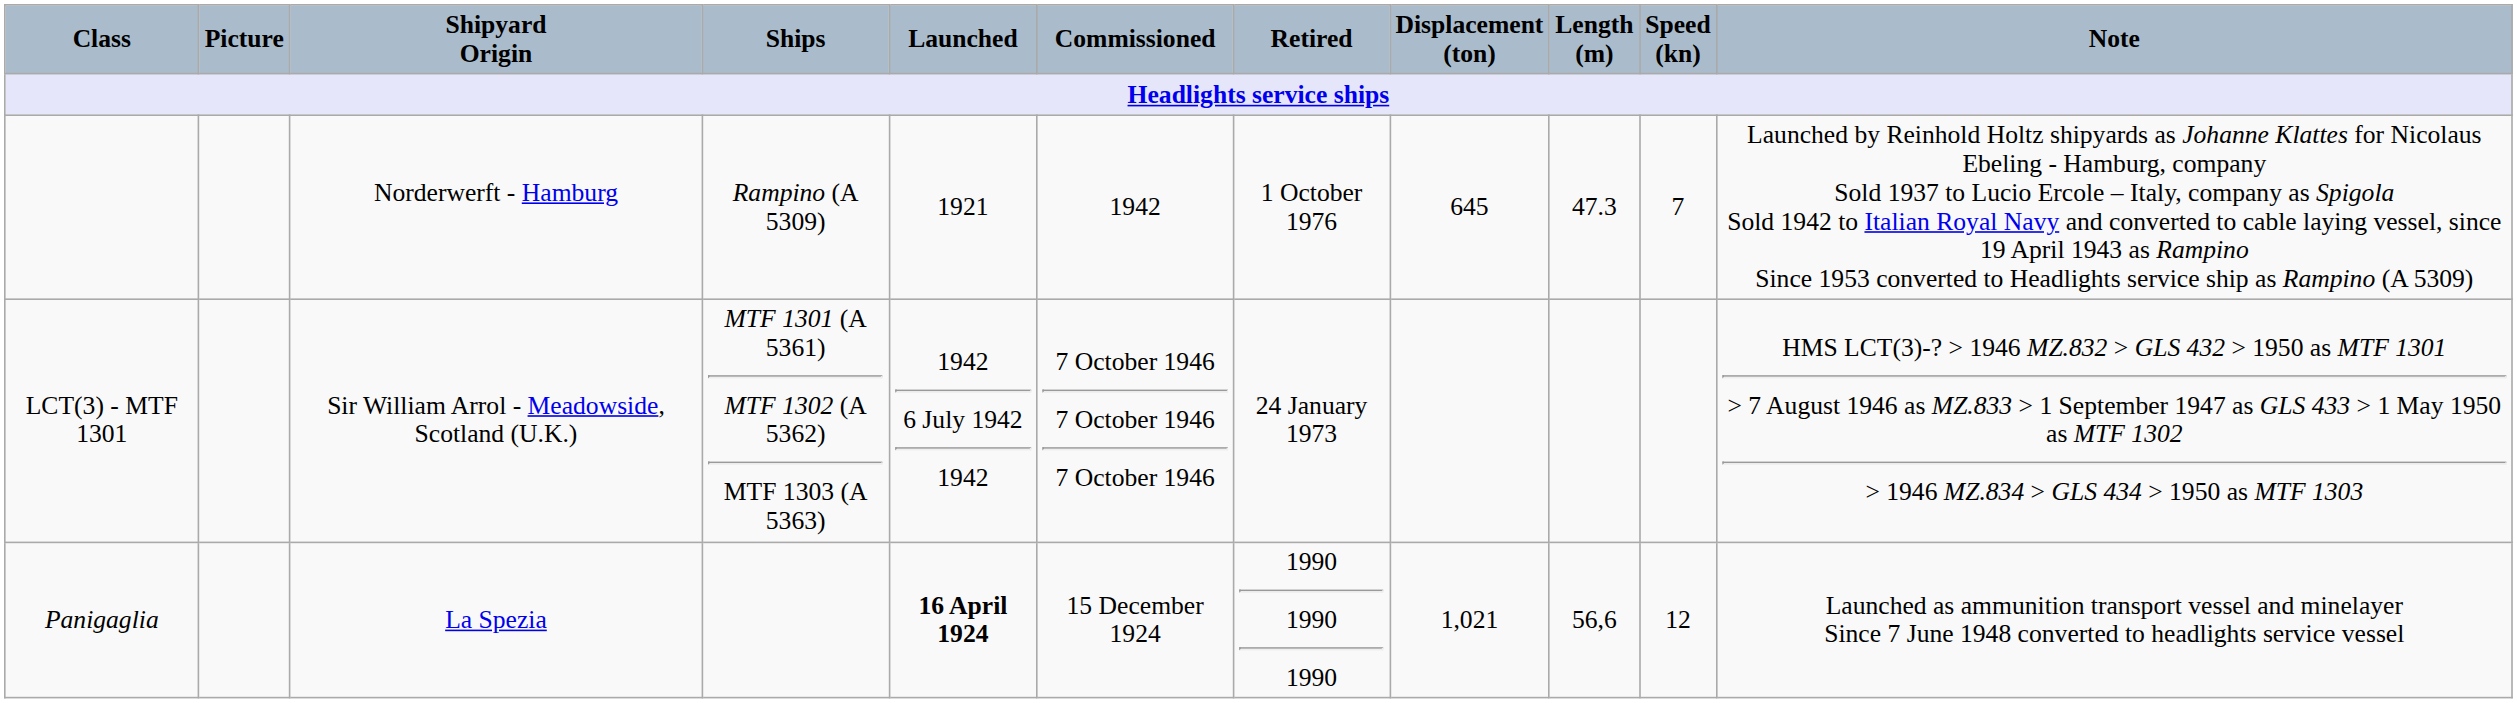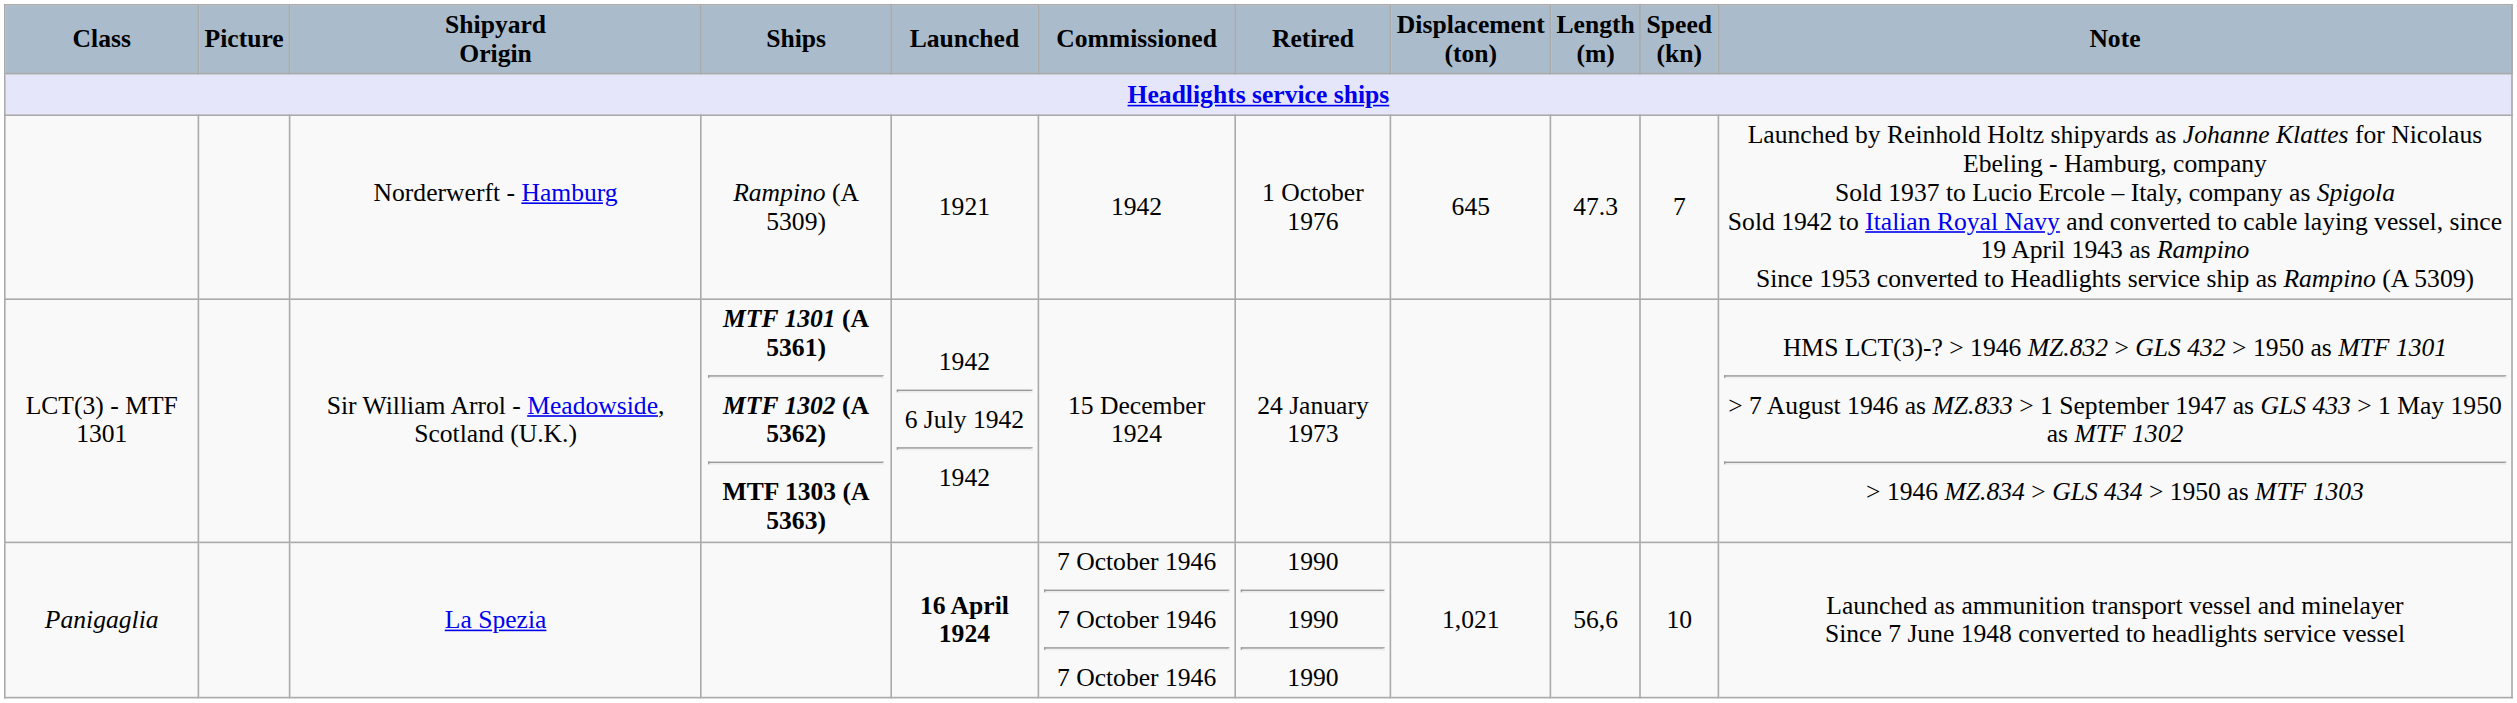(796, 420) normal -> (796, 420) bold
(1135, 420) 7 October 1946 7 October 1946 7 October 1946 -> (1137, 420) 15 December 1924
(1135, 619) 15 December 1924 -> (1137, 619) 7 October 1946 7 October 1946 7 October 1946
(1678, 619) 12 -> (1679, 619) 10
